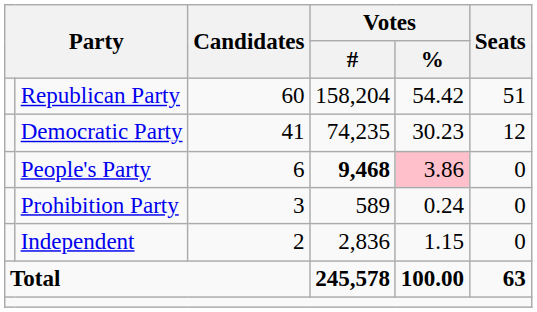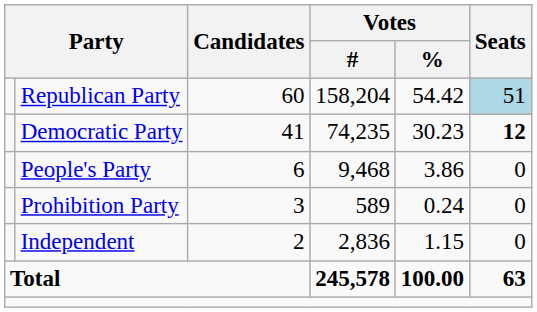(514, 95) no background -> (514, 95) lightblue background
(514, 132) normal -> (514, 132) bold
(364, 168) bold -> (364, 168) normal
(444, 168) pink background -> (444, 168) no background
